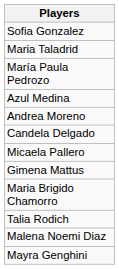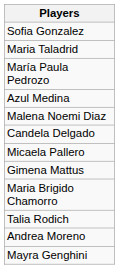(46, 116) Andrea Moreno -> (57, 116) Malena Noemi Diaz
(57, 237) Malena Noemi Diaz -> (46, 237) Andrea Moreno
